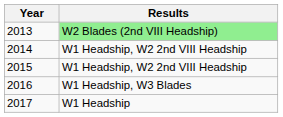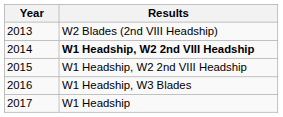(140, 31) lightgreen background -> (140, 31) no background
(154, 49) normal -> (158, 49) bold
